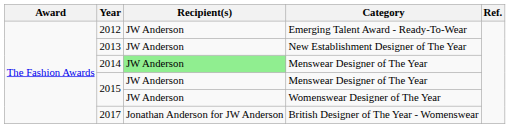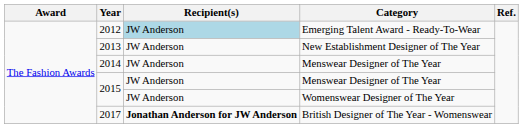(155, 30) no background -> (155, 30) lightblue background
(155, 64) lightgreen background -> (155, 64) no background
(205, 115) normal -> (211, 115) bold
